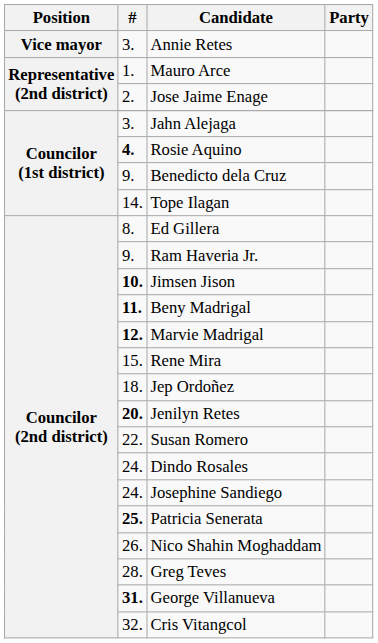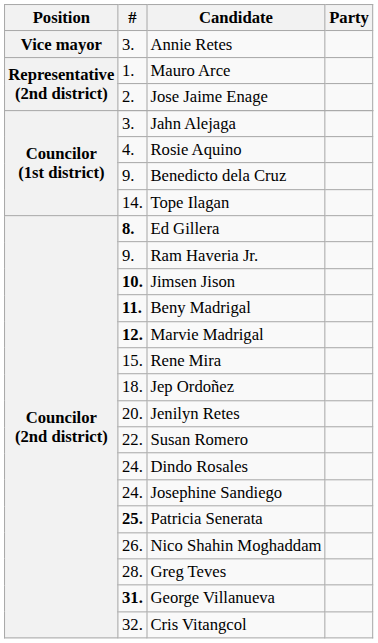(128, 149) bold -> (128, 149) normal
(128, 228) normal -> (128, 228) bold
(132, 413) bold -> (132, 413) normal
